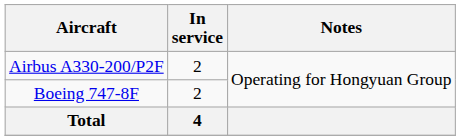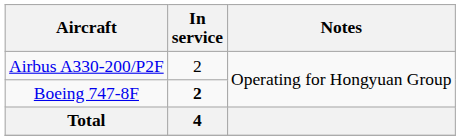(197, 93) normal -> (197, 93) bold
